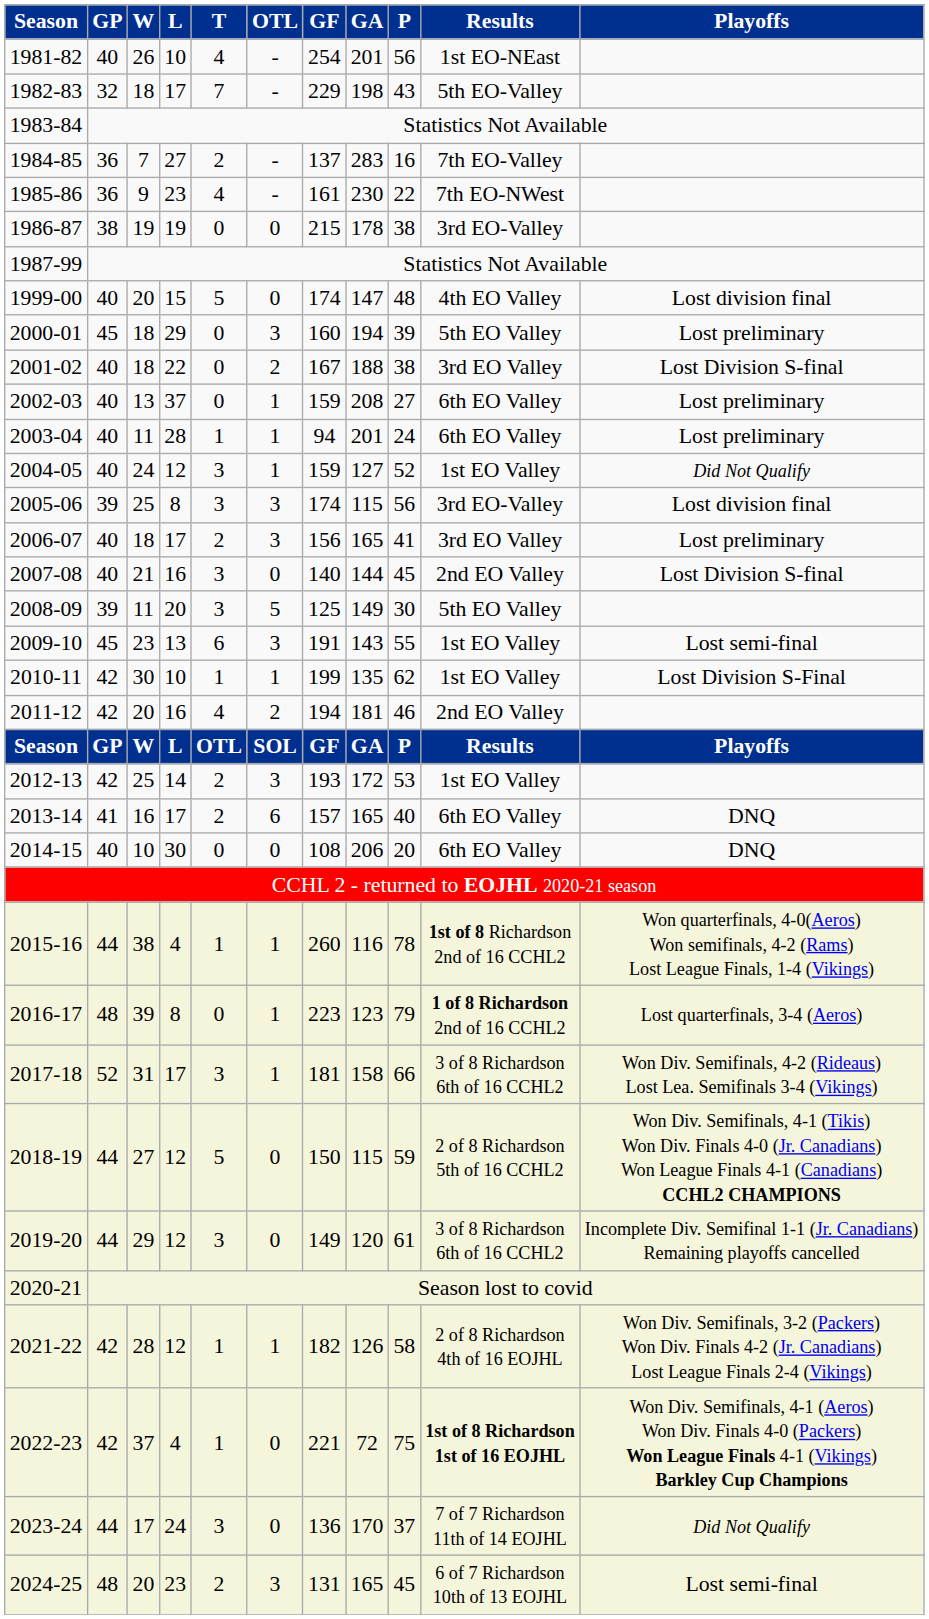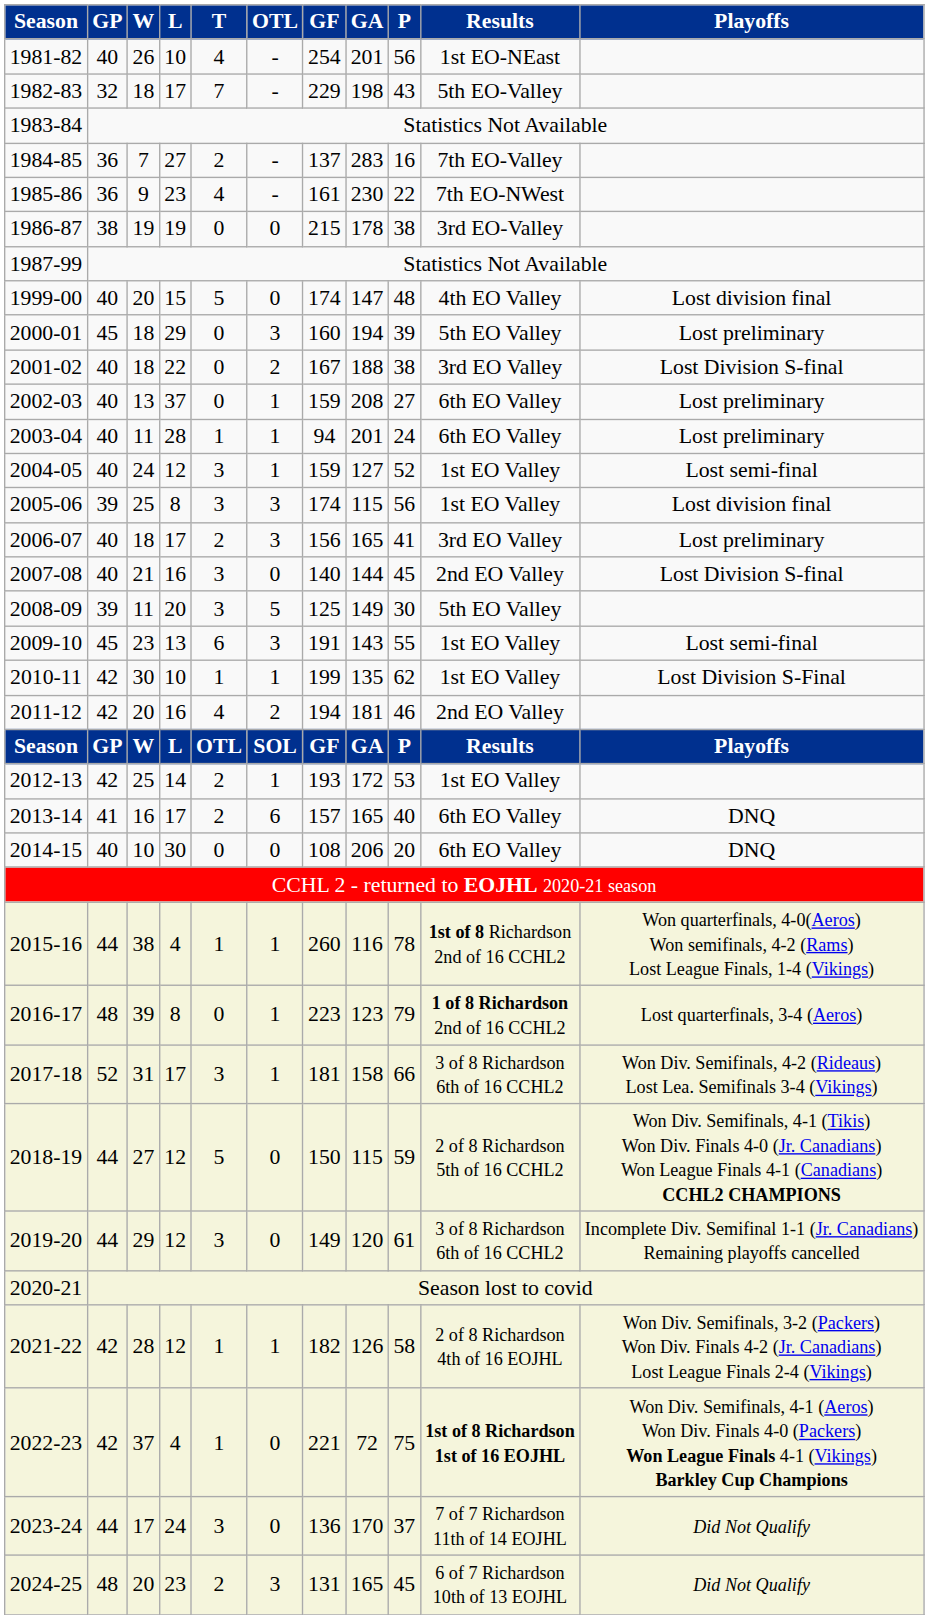(752, 471) Did Not Qualify -> (752, 470) Lost semi-final
(500, 504) 3rd EO-Valley -> (500, 504) 1st EO Valley
(275, 780) 3 -> (275, 780) 1
(752, 1584) Lost semi-final -> (752, 1585) Did Not Qualify
